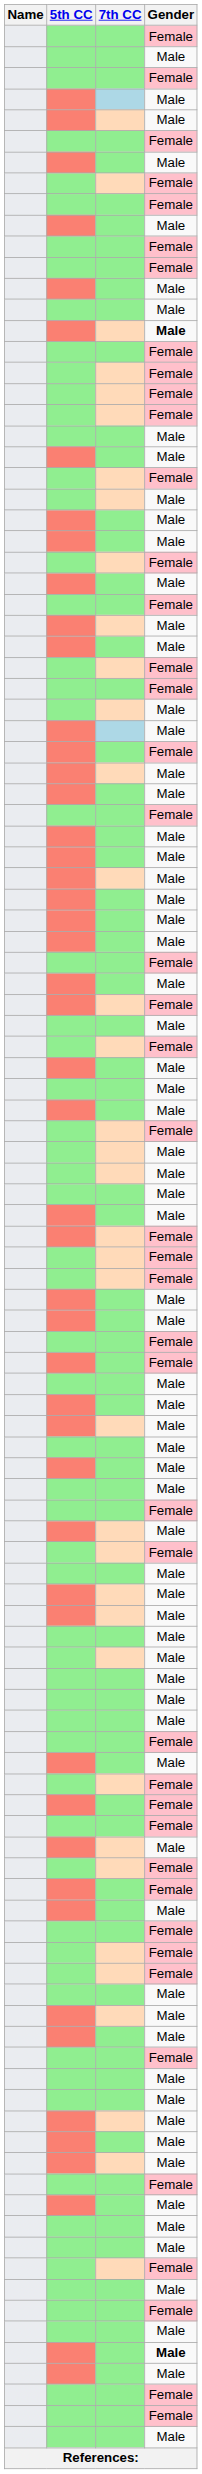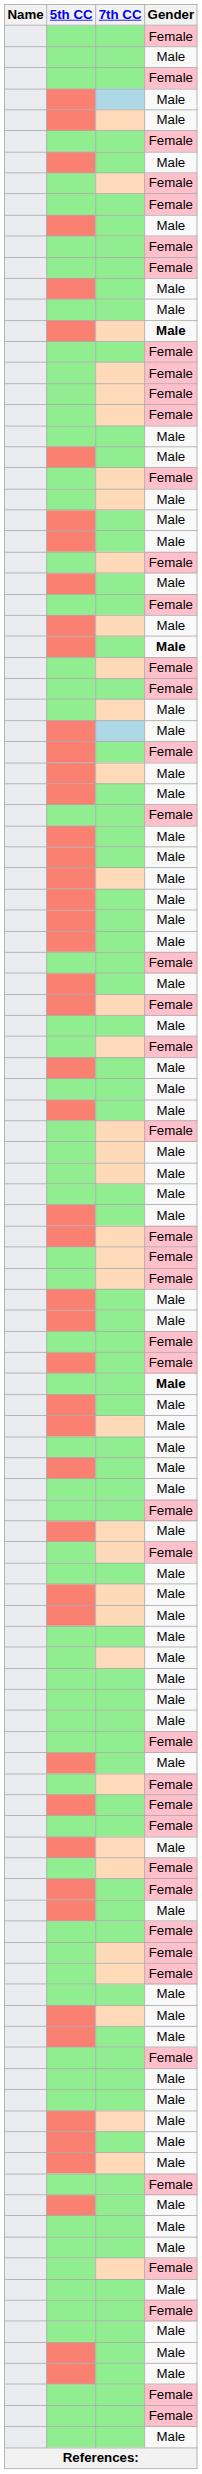(171, 646) normal -> (171, 646) bold
(171, 1384) normal -> (171, 1384) bold
(171, 2352) bold -> (171, 2352) normal
